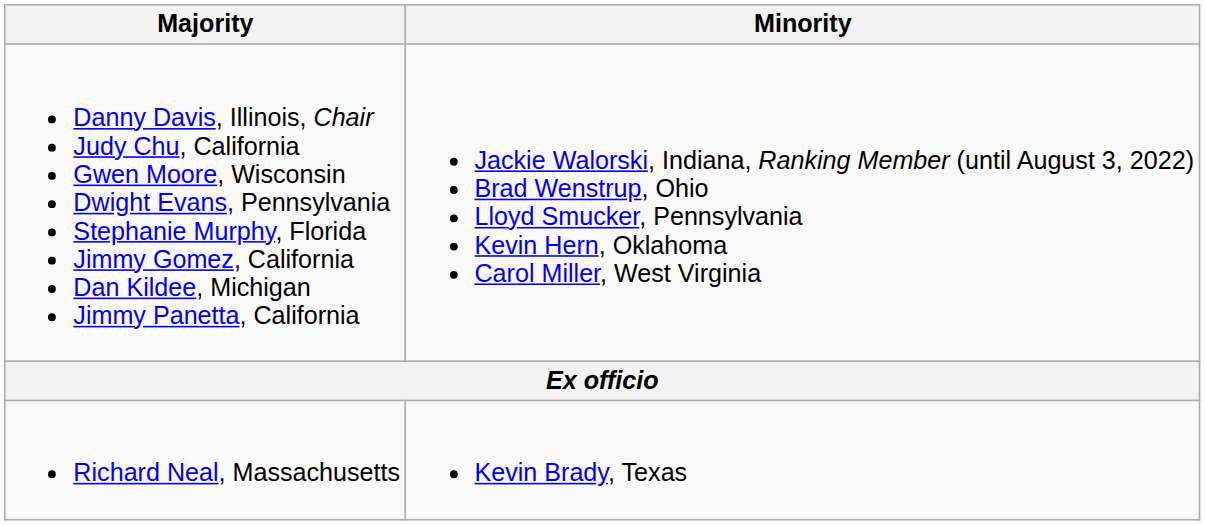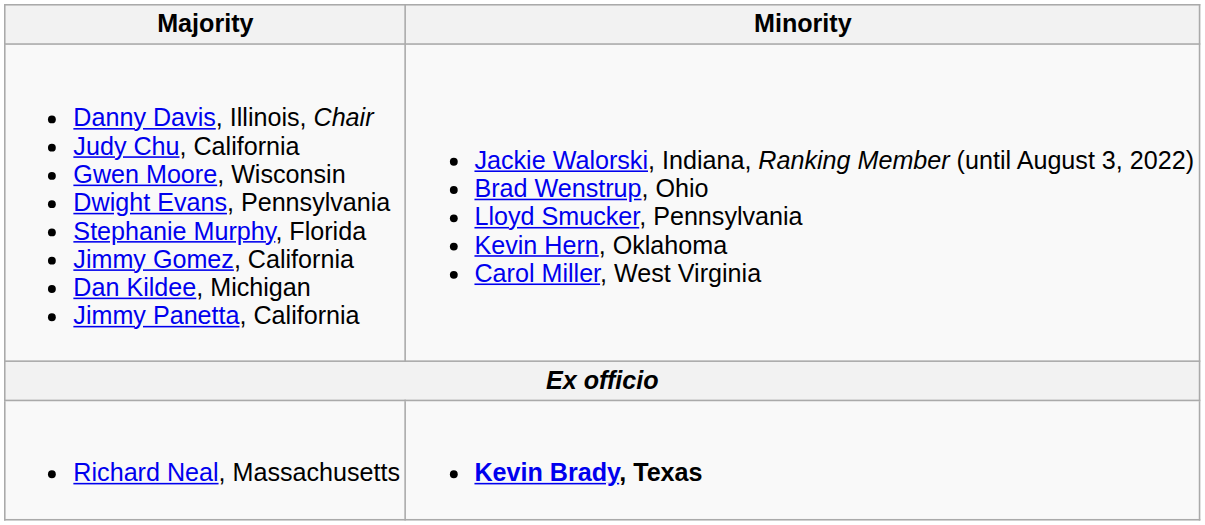(803, 474) normal -> (803, 474) bold
